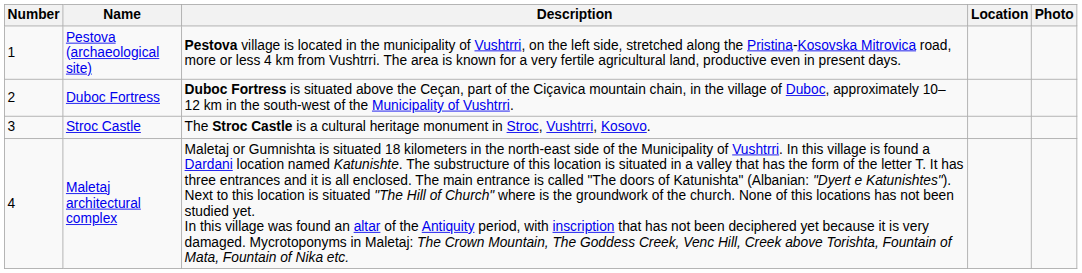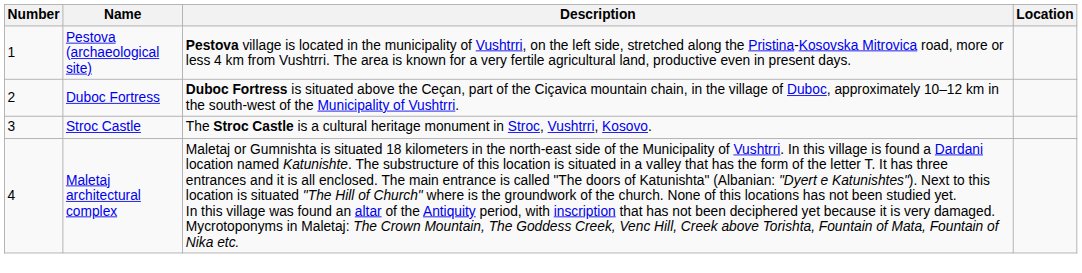- column: (1054, 15)
